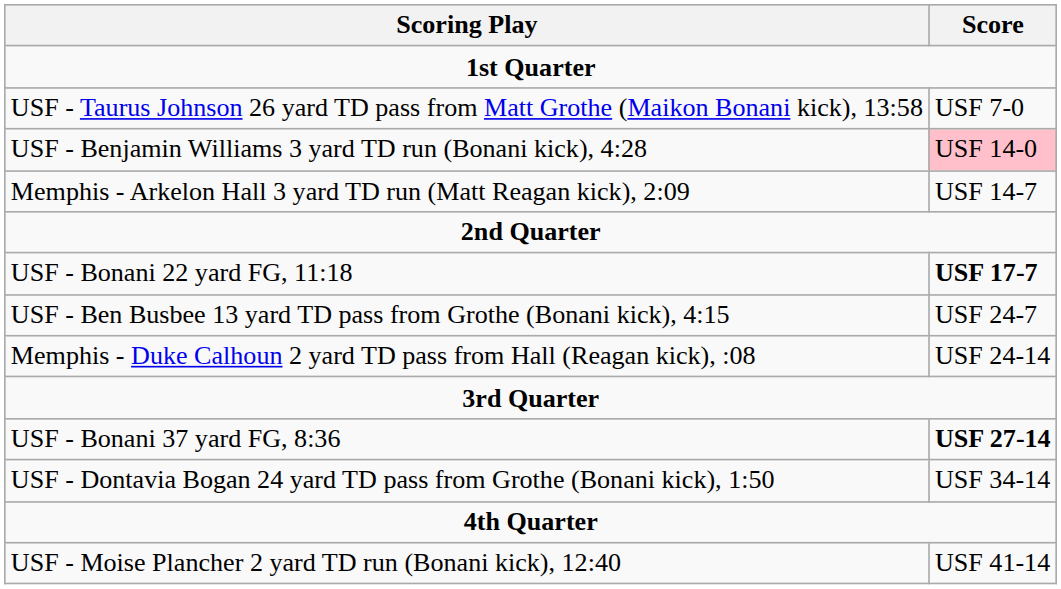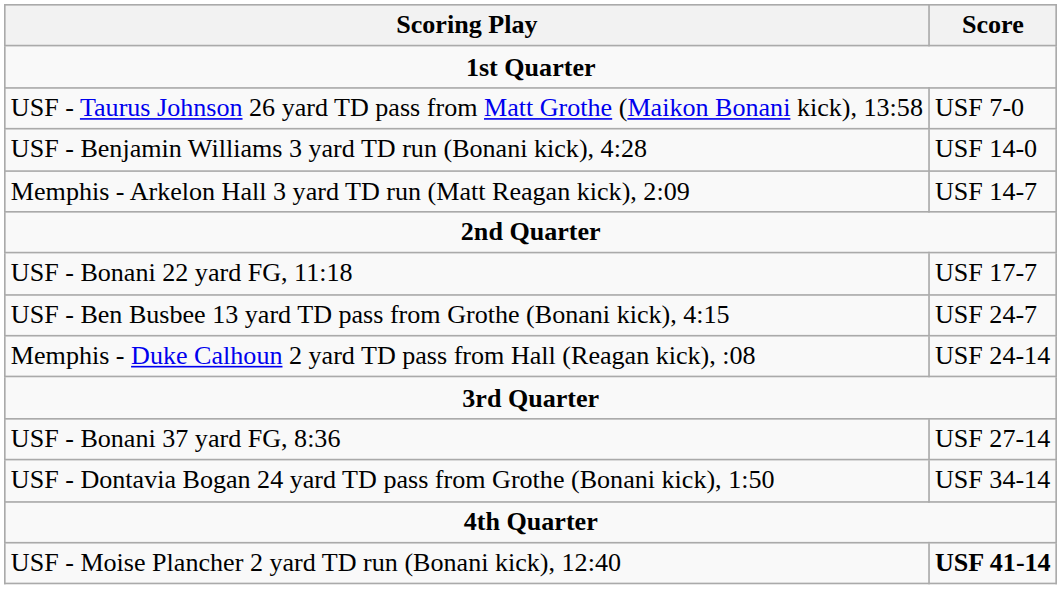(986, 149) pink background -> (986, 149) no background
(986, 273) bold -> (986, 273) normal
(993, 438) bold -> (993, 438) normal
(993, 562) normal -> (993, 562) bold
